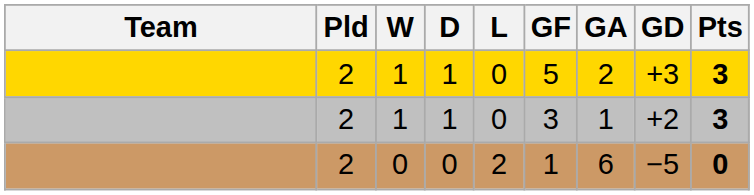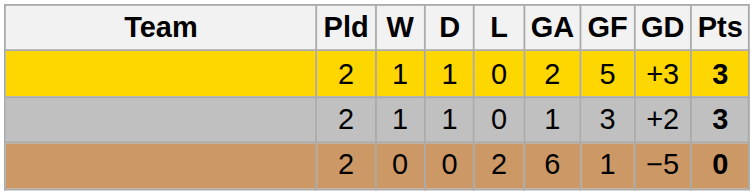columns swapped: (551, 27) <-> (606, 27)
